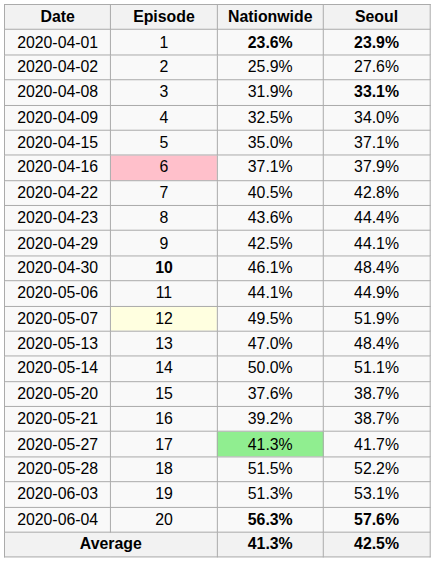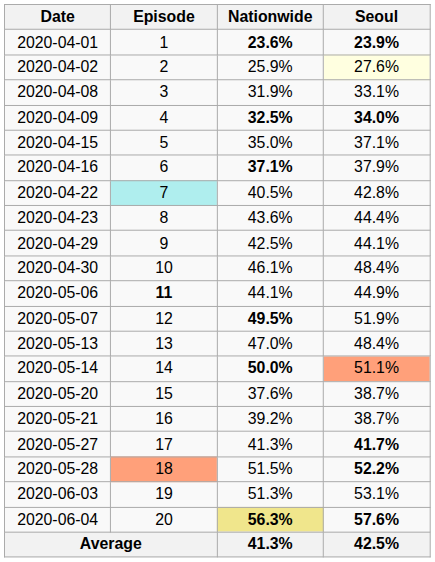(377, 67) no background -> (377, 67) lightyellow background
(377, 92) bold -> (377, 92) normal
(270, 117) normal -> (270, 117) bold
(377, 117) normal -> (377, 117) bold
(164, 167) pink background -> (164, 167) no background
(270, 167) normal -> (270, 167) bold
(164, 192) no background -> (164, 192) paleturquoise background
(164, 268) bold -> (164, 268) normal
(164, 293) normal -> (164, 293) bold
(164, 318) lightyellow background -> (164, 318) no background
(270, 318) normal -> (270, 318) bold
(270, 368) normal -> (270, 368) bold
(377, 368) no background -> (377, 368) lightsalmon background
(270, 444) lightgreen background -> (270, 444) no background
(377, 444) normal -> (377, 444) bold
(164, 469) no background -> (164, 469) lightsalmon background
(377, 469) normal -> (377, 469) bold
(270, 519) no background -> (270, 519) khaki background
